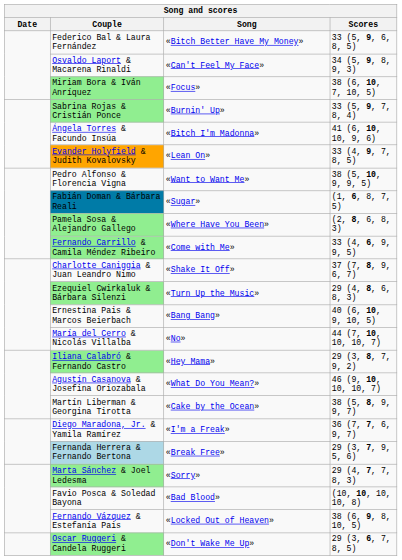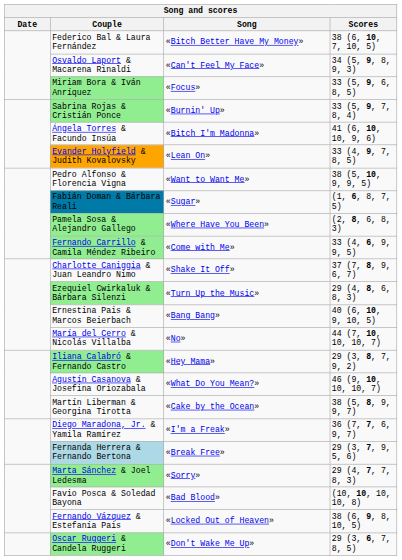(361, 42) 33 (5, 9, 6, 8, 5) -> (356, 42) 38 (6, 10, 7, 10, 5)
(356, 88) 38 (6, 10, 7, 10, 5) -> (361, 88) 33 (5, 9, 6, 8, 5)
